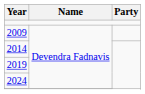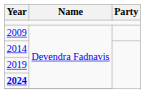(17, 81) normal -> (17, 81) bold
